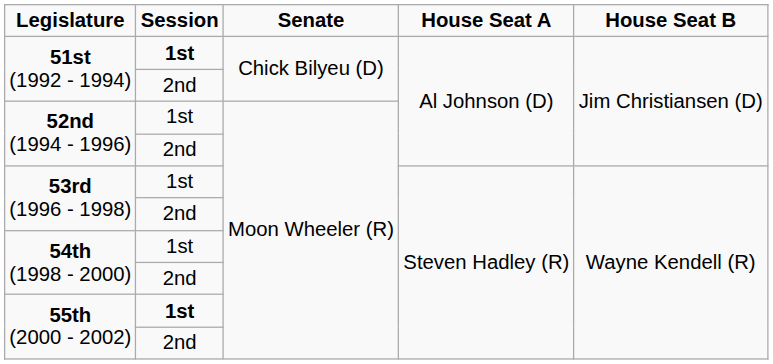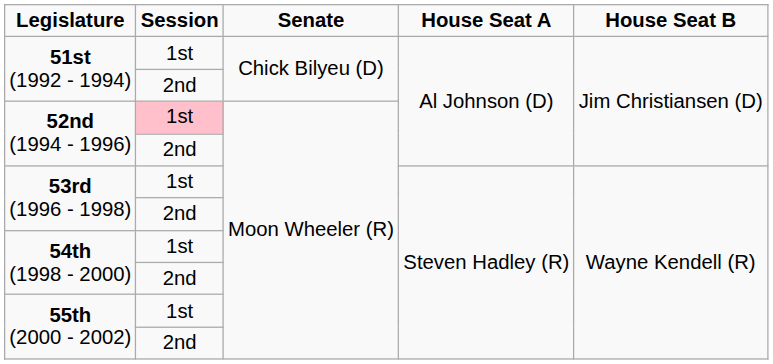(180, 52) bold -> (180, 52) normal
(180, 117) no background -> (180, 117) pink background
(180, 310) bold -> (180, 310) normal
